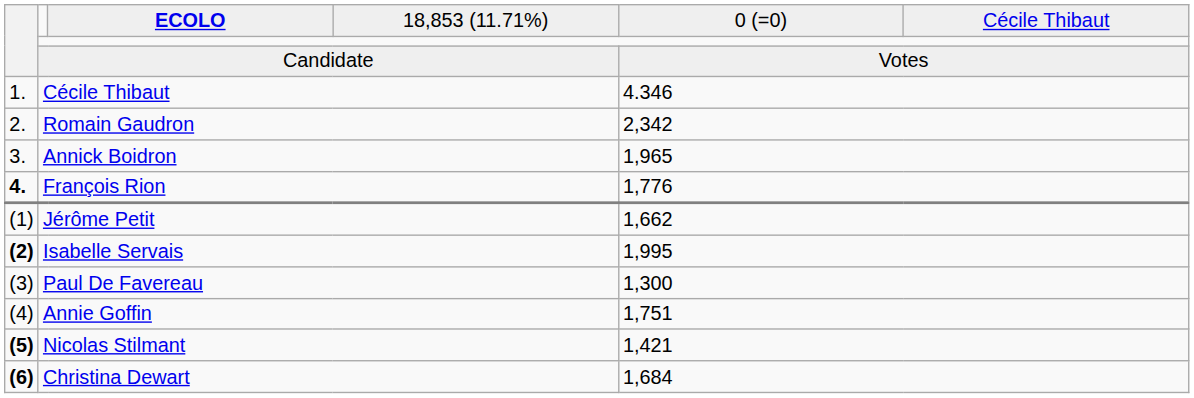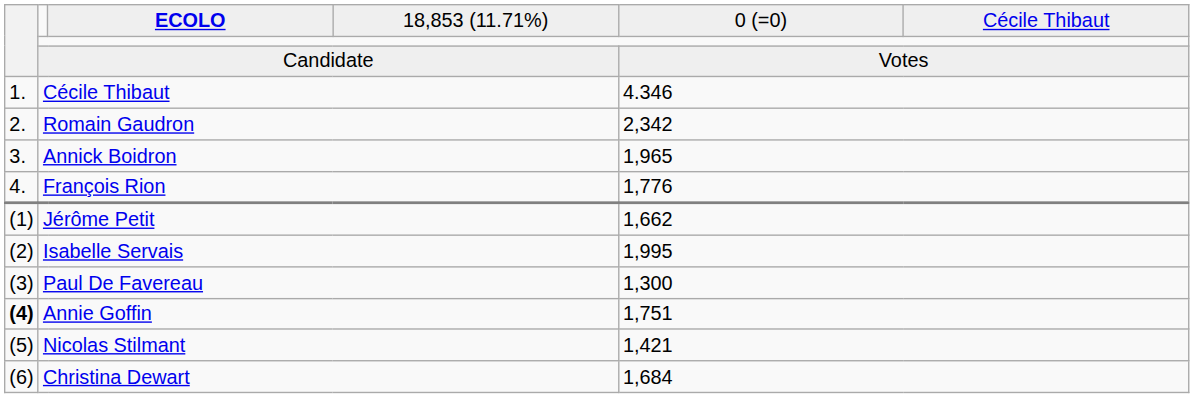(18, 187) bold -> (18, 187) normal
(21, 251) bold -> (21, 251) normal
(21, 314) normal -> (21, 314) bold
(21, 345) bold -> (21, 345) normal
(21, 377) bold -> (21, 377) normal
